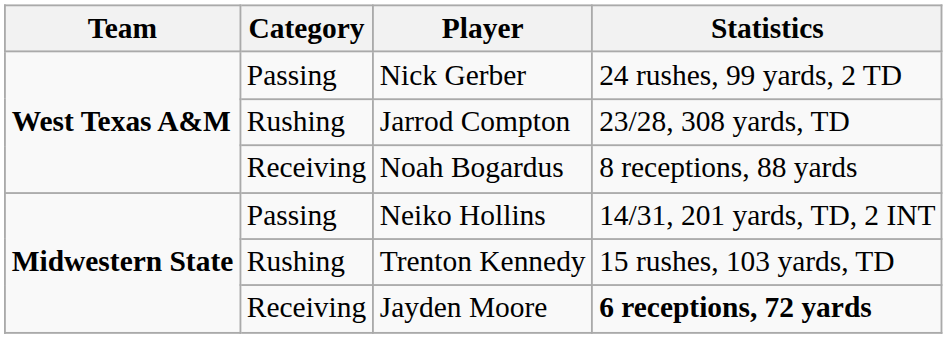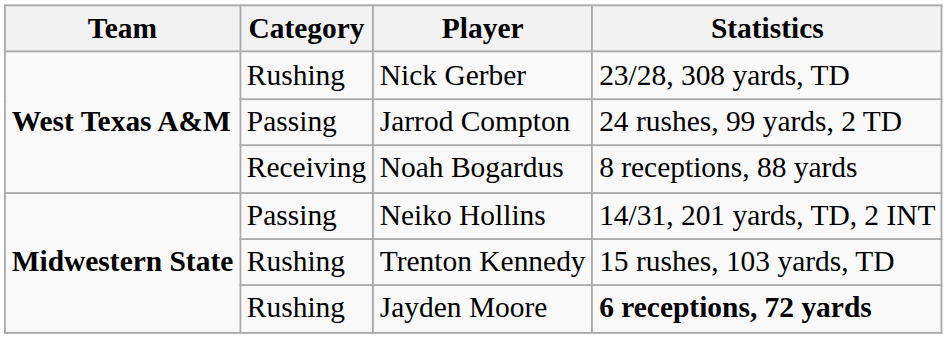(292, 74) Passing -> (296, 74) Rushing
(751, 74) 24 rushes, 99 yards, 2 TD -> (724, 74) 23/28, 308 yards, TD
(296, 121) Rushing -> (292, 121) Passing
(724, 121) 23/28, 308 yards, TD -> (751, 121) 24 rushes, 99 yards, 2 TD
(307, 308) Receiving -> (296, 308) Rushing
